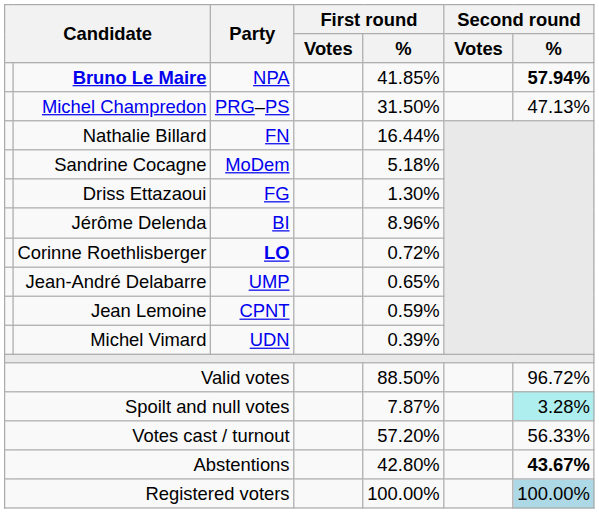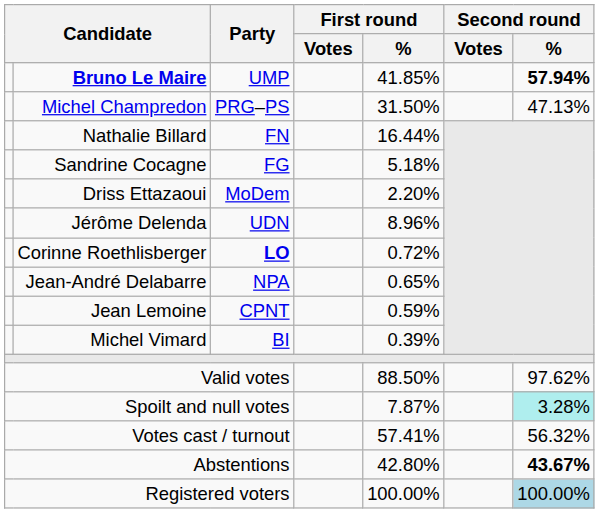(271, 78) NPA -> (269, 78) UMP
(257, 165) MoDem -> (277, 165) FG
(277, 194) FG -> (257, 194) MoDem
(414, 194) 1.30% -> (414, 194) 2.20%
(281, 223) BI -> (270, 223) UDN
(269, 281) UMP -> (271, 281) NPA
(270, 340) UDN -> (281, 340) BI
(559, 377) 96.72% -> (559, 377) 97.62%
(409, 436) 57.20% -> (409, 436) 57.41%
(559, 436) 56.33% -> (559, 436) 56.32%
